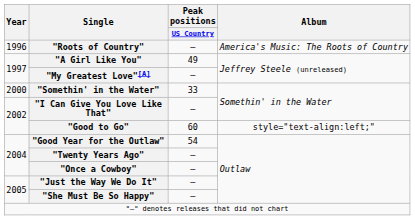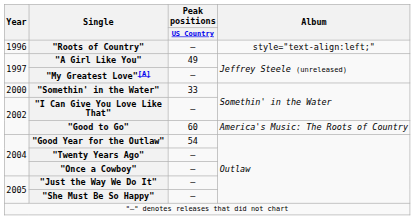(314, 47) America's Music: The Roots of Country -> (314, 47) style="text-align:left;"
(314, 127) style="text-align:left;" -> (314, 127) America's Music: The Roots of Country
